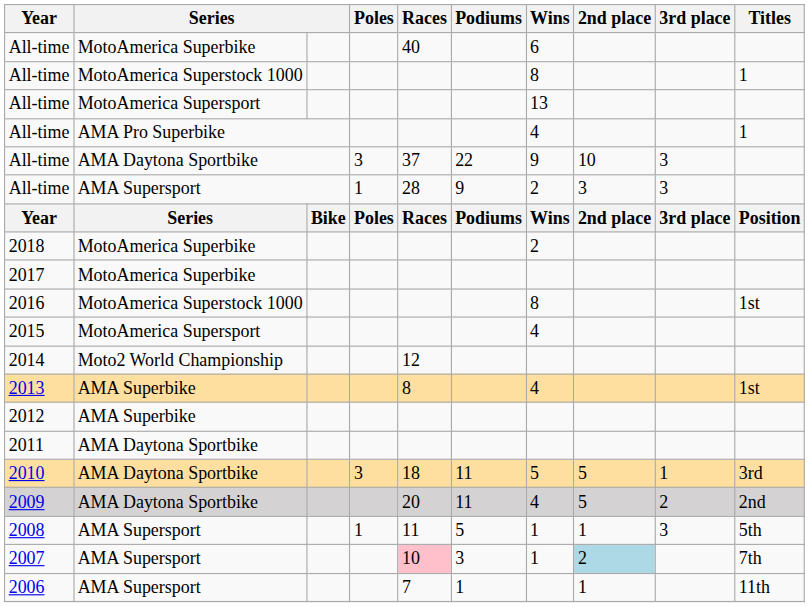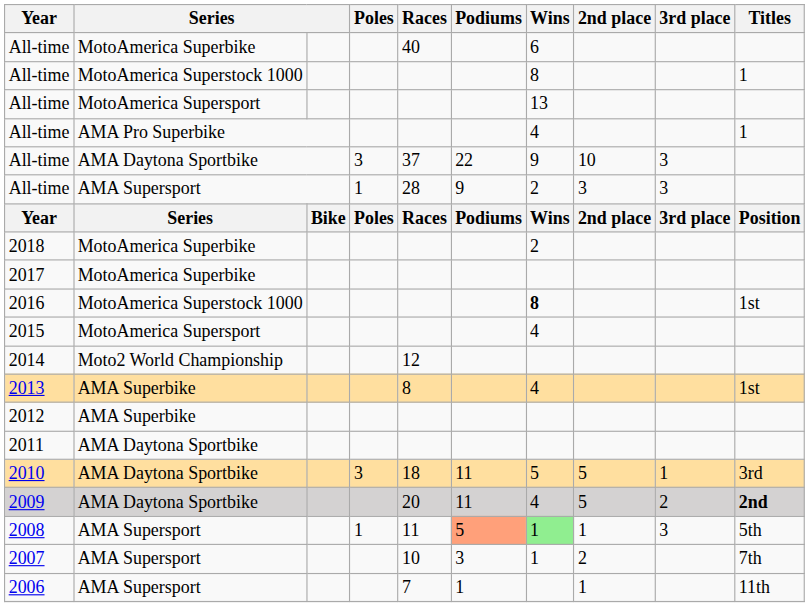(535, 302) normal -> (535, 302) bold
(752, 501) normal -> (753, 501) bold
(460, 530) no background -> (460, 530) lightsalmon background
(535, 530) no background -> (535, 530) lightgreen background
(411, 558) pink background -> (411, 558) no background
(582, 558) lightblue background -> (582, 558) no background
